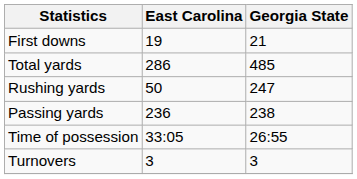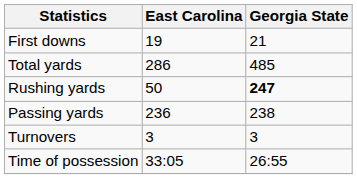(262, 88) normal -> (262, 88) bold
rows swapped: (42, 161) <-> (73, 137)
